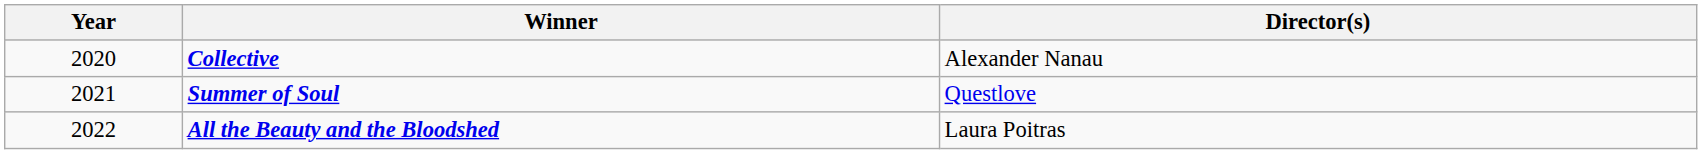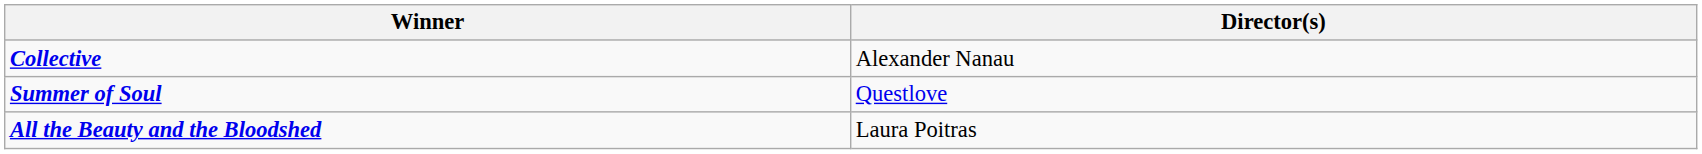- column: (94, 22)
